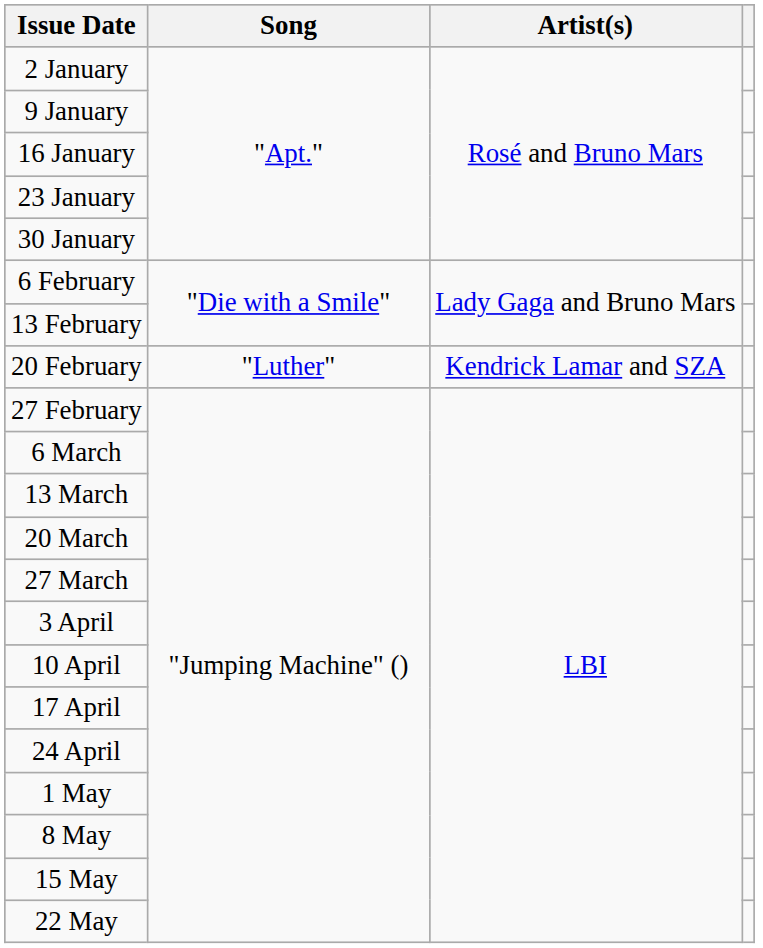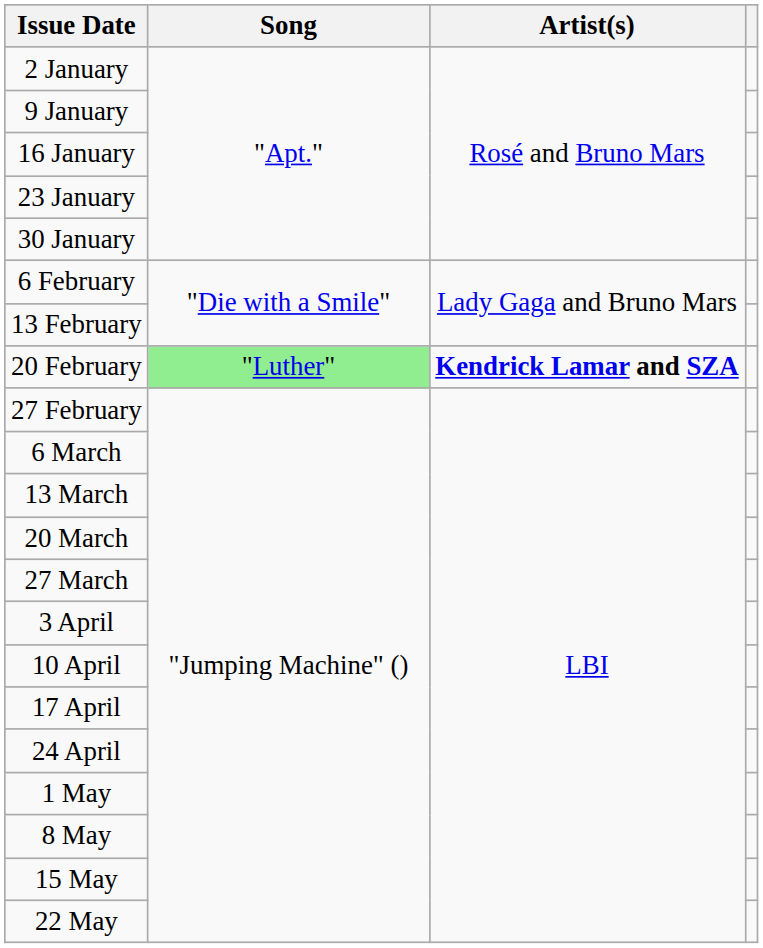(288, 366) no background -> (288, 366) lightgreen background
(585, 366) normal -> (587, 366) bold
